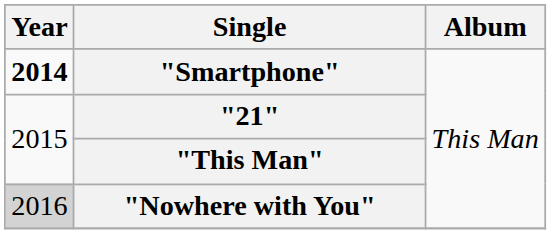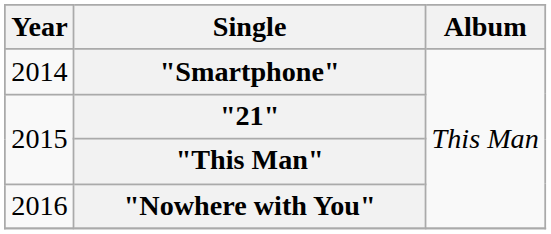(40, 71) bold -> (40, 71) normal
(40, 205) lightgrey background -> (40, 205) no background
